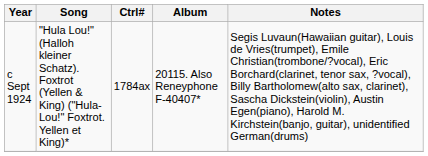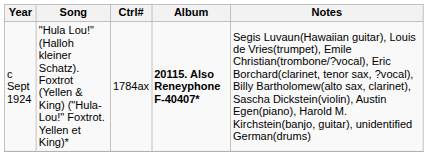(186, 86) normal -> (187, 86) bold
